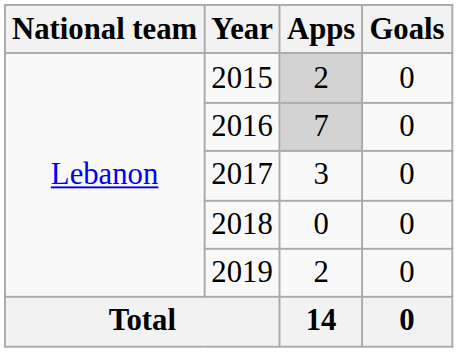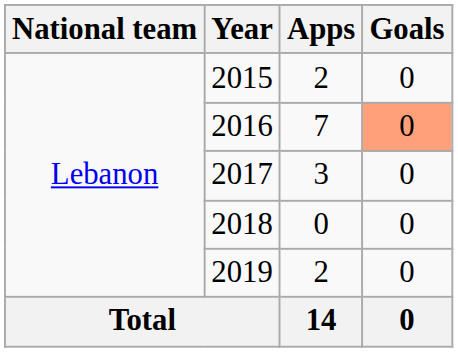(321, 77) lightgrey background -> (321, 77) no background
(321, 126) lightgrey background -> (321, 126) no background
(407, 126) no background -> (407, 126) lightsalmon background
